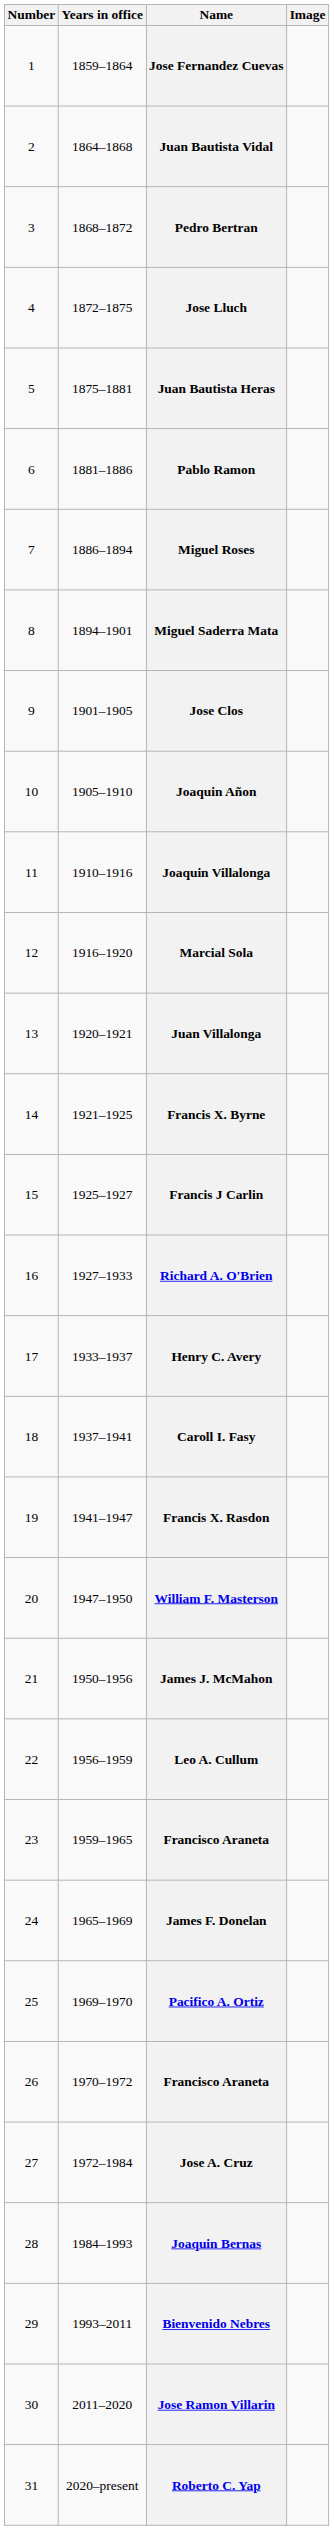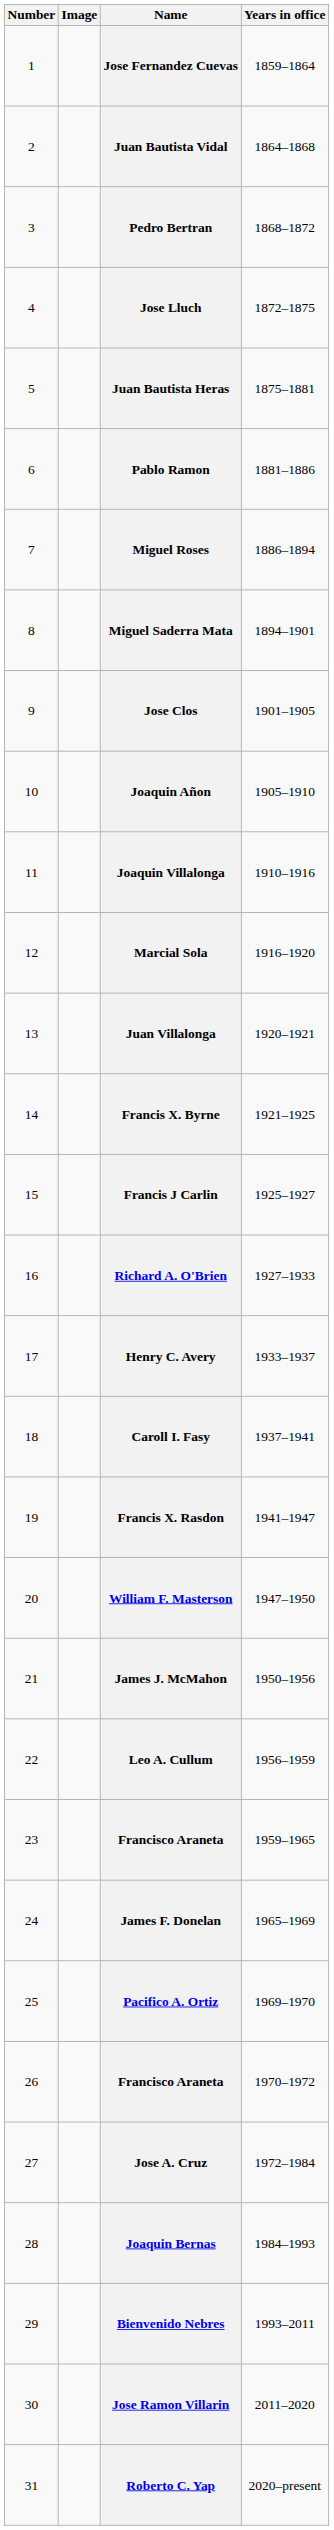columns swapped: (308, 15) <-> (102, 15)
